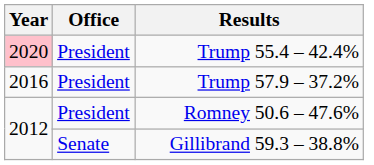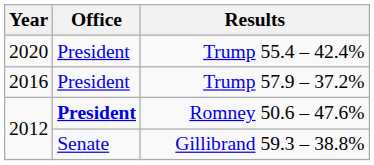(29, 50) pink background -> (29, 50) no background
(93, 112) normal -> (97, 112) bold
